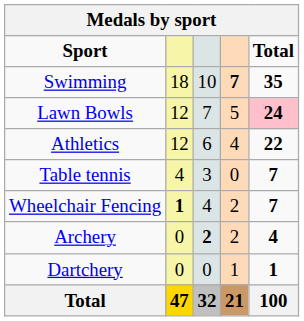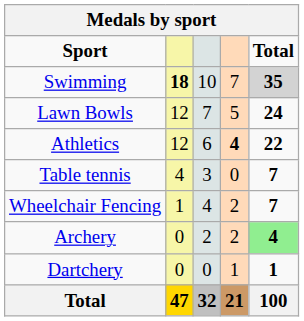(179, 82) normal -> (179, 82) bold
(235, 82) bold -> (235, 82) normal
(273, 82) no background -> (273, 82) lightgrey background
(273, 113) pink background -> (273, 113) no background
(235, 144) normal -> (235, 144) bold
(179, 206) bold -> (179, 206) normal
(207, 237) bold -> (207, 237) normal
(273, 237) no background -> (273, 237) lightgreen background
